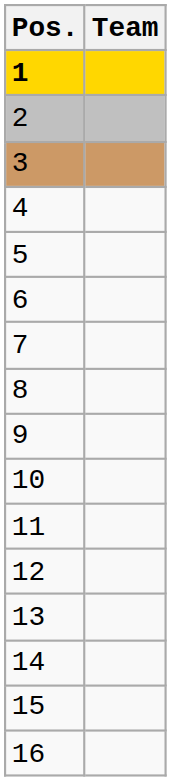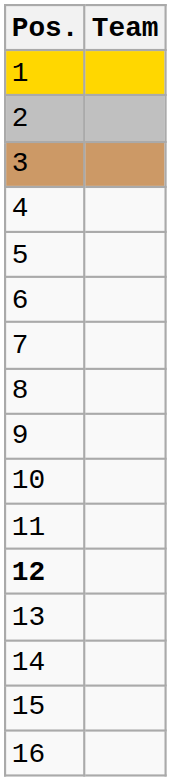(20, 73) bold -> (20, 73) normal
(28, 572) normal -> (28, 572) bold
